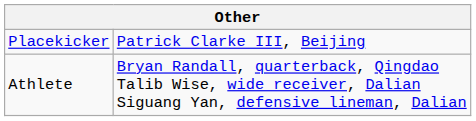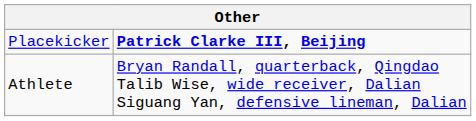(241, 42) normal -> (241, 42) bold
